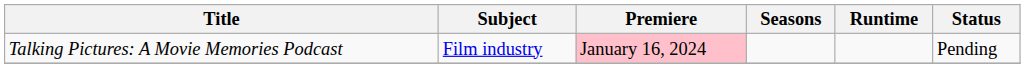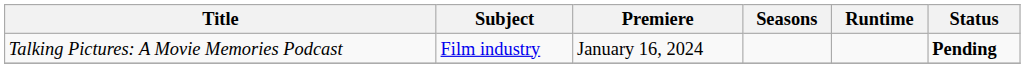(643, 48) pink background -> (640, 48) no background
(967, 48) normal -> (964, 48) bold
